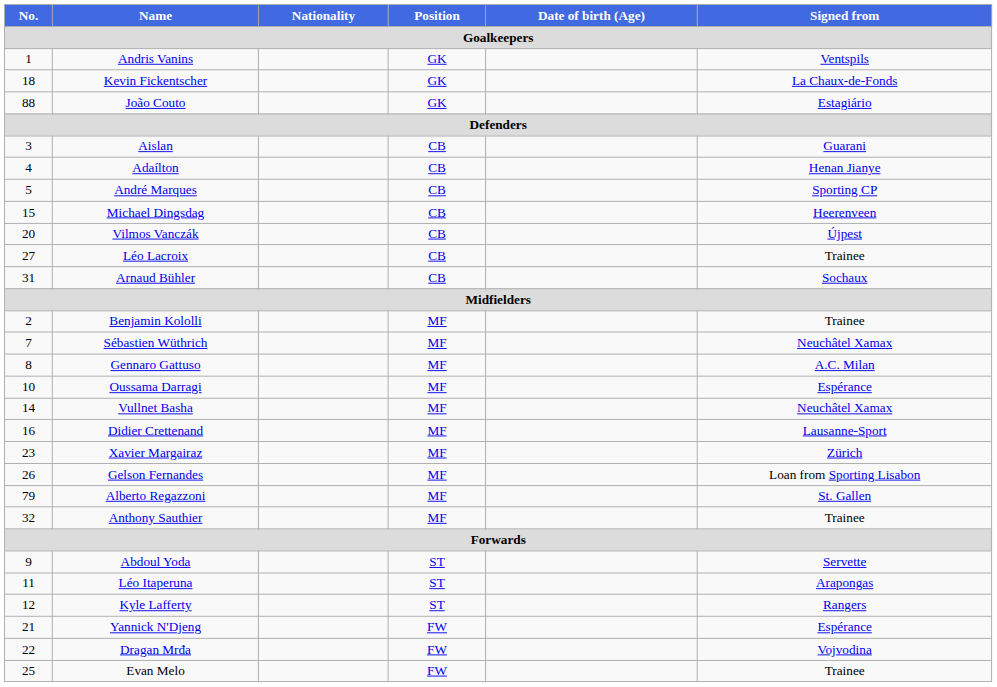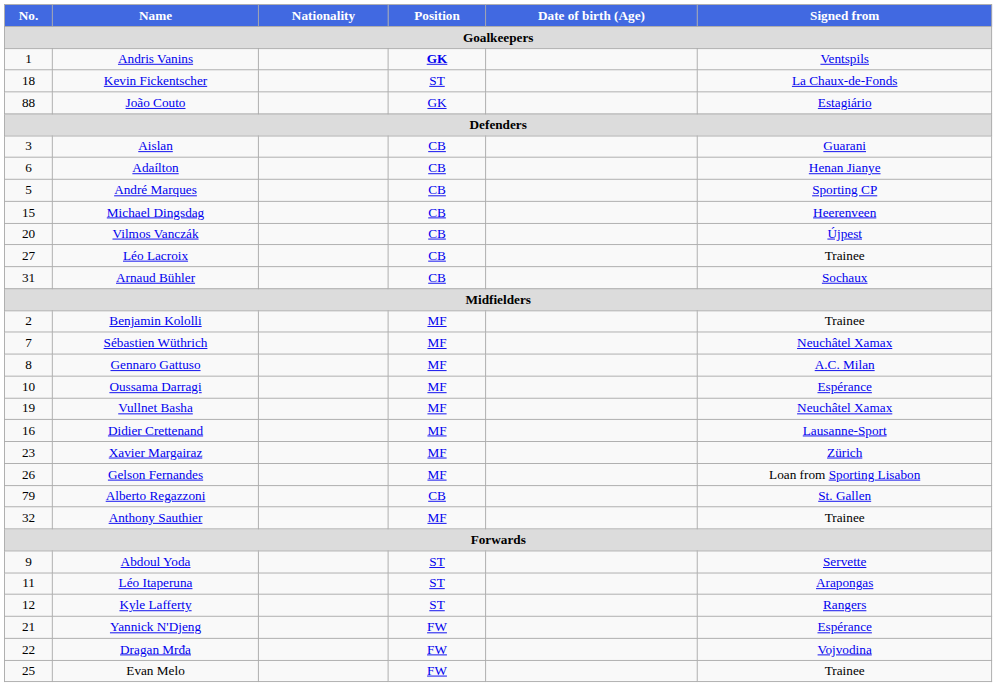(437, 59) normal -> (437, 59) bold
(437, 81) GK -> (437, 81) ST
(29, 168) 4 -> (29, 168) 6
(29, 409) 14 -> (29, 409) 19
(437, 496) MF -> (437, 496) CB
